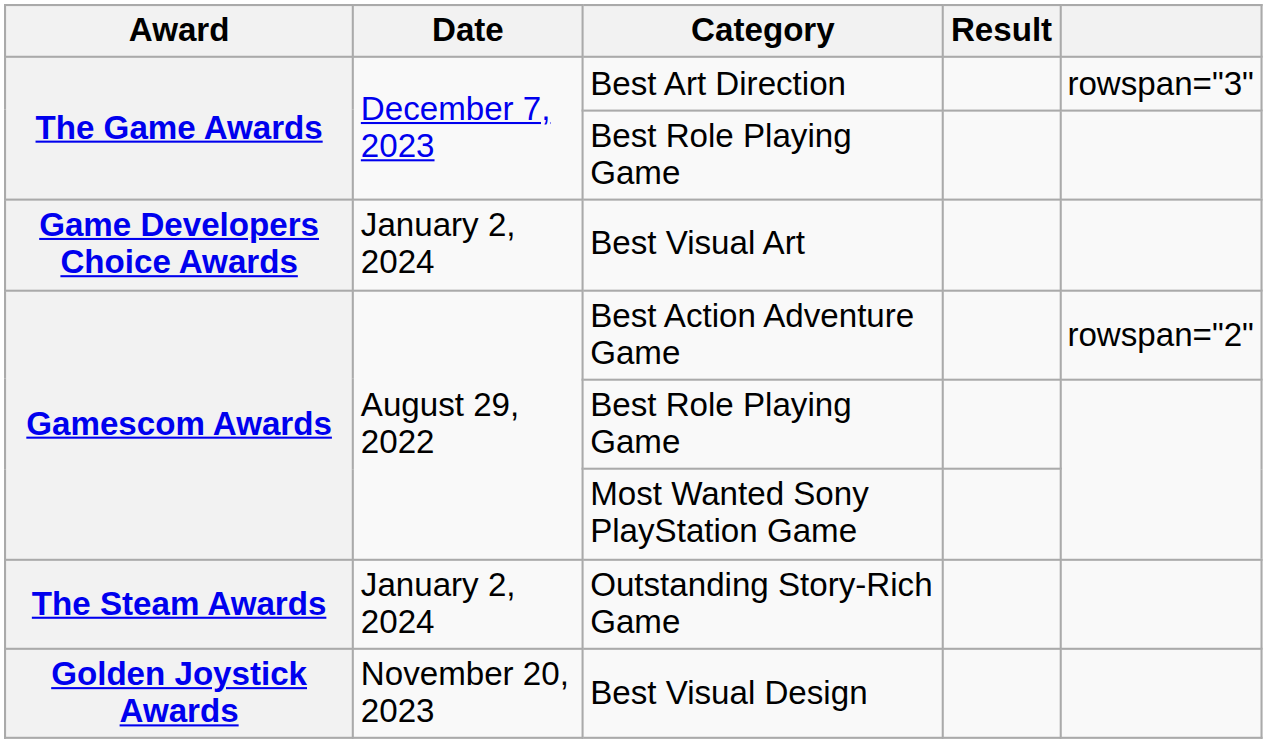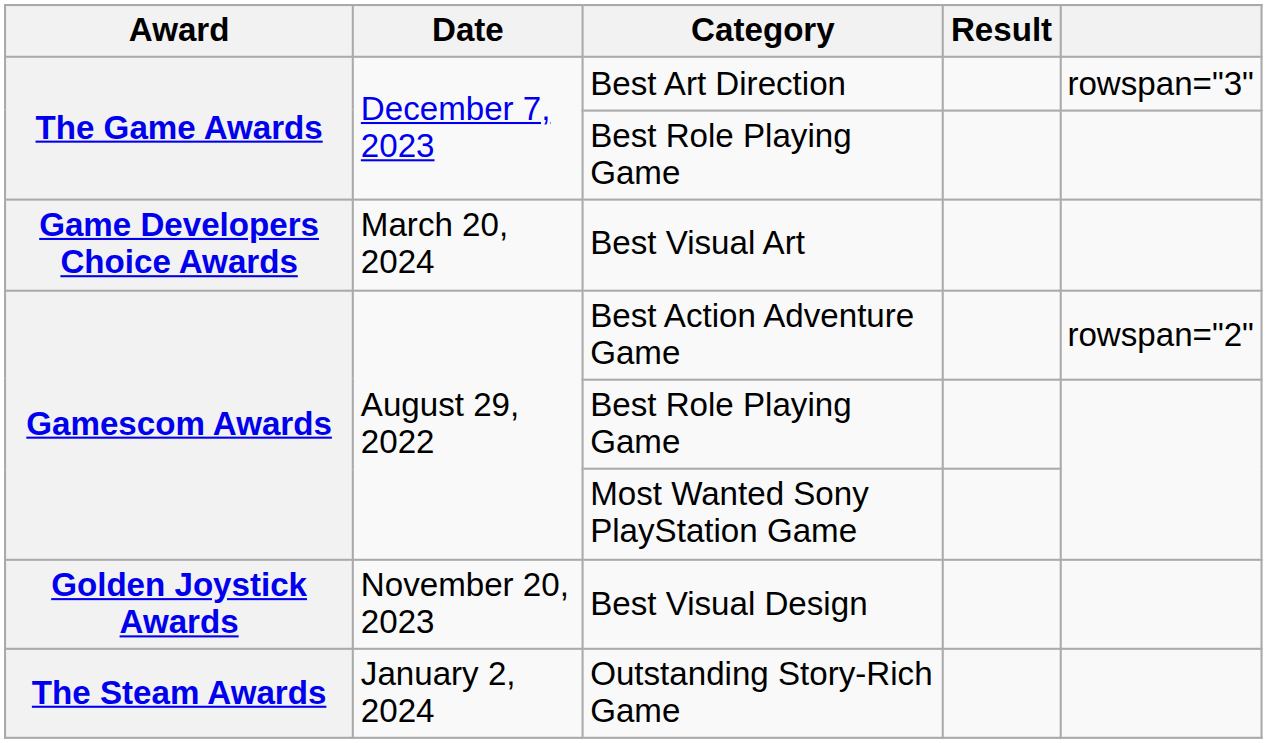(438, 244) January 2, 2024 -> (434, 244) March 20, 2024
rows swapped: (179, 693) <-> (179, 603)
